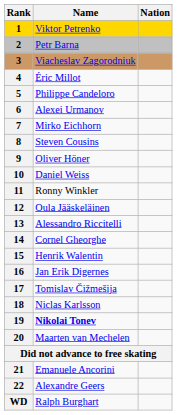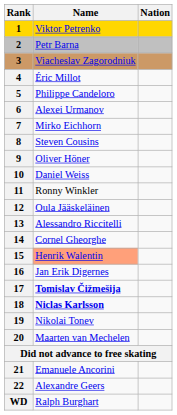(69, 256) no background -> (69, 256) lightsalmon background
(76, 288) normal -> (78, 288) bold
(68, 304) normal -> (70, 304) bold
(66, 321) bold -> (65, 321) normal
